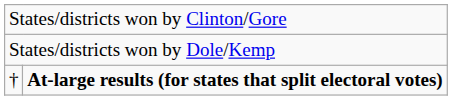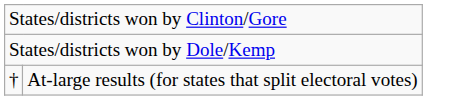(235, 79) bold -> (222, 79) normal
